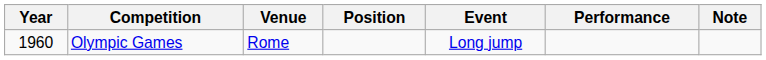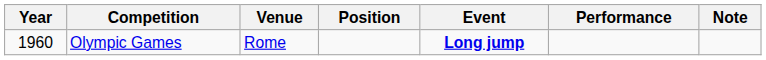(486, 42) normal -> (484, 42) bold
